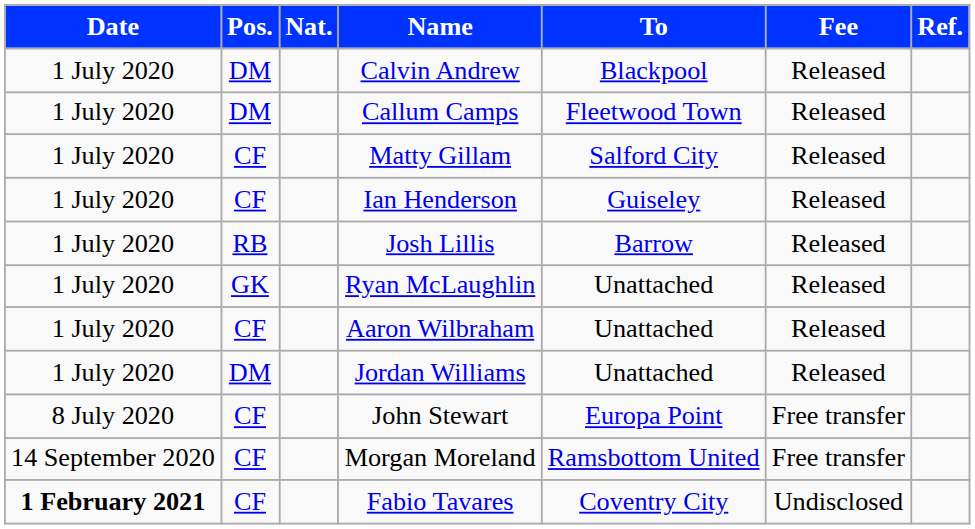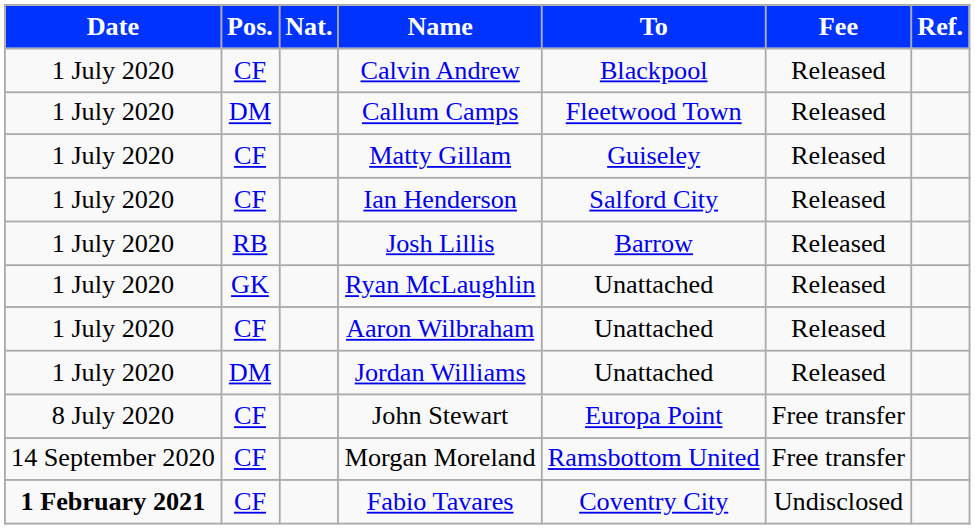(250, 69) DM -> (250, 69) CF
(654, 156) Salford City -> (654, 156) Guiseley
(654, 199) Guiseley -> (654, 199) Salford City
